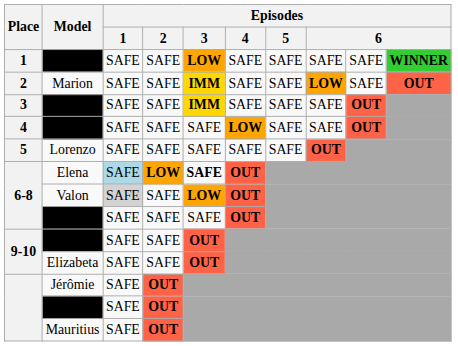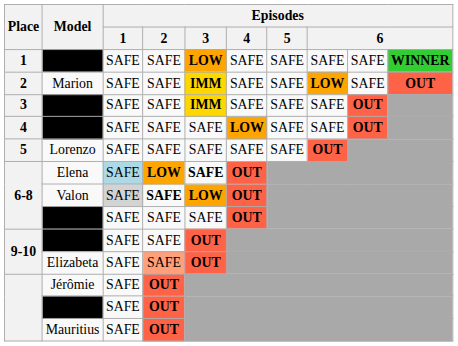(163, 194) normal -> (164, 194) bold
(163, 262) no background -> (164, 262) lightsalmon background
